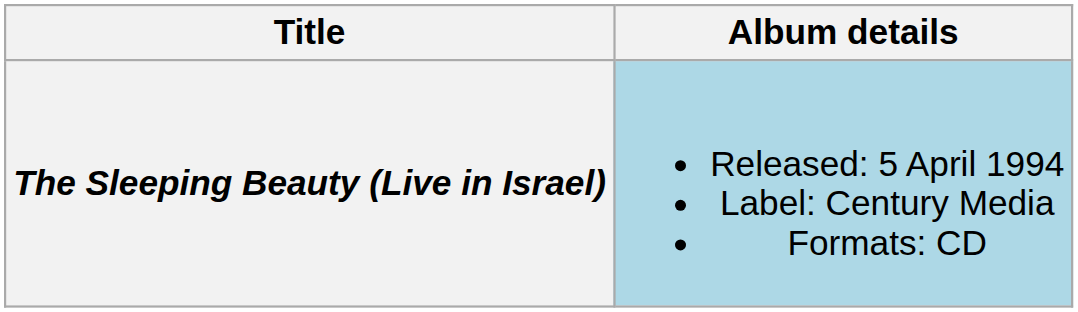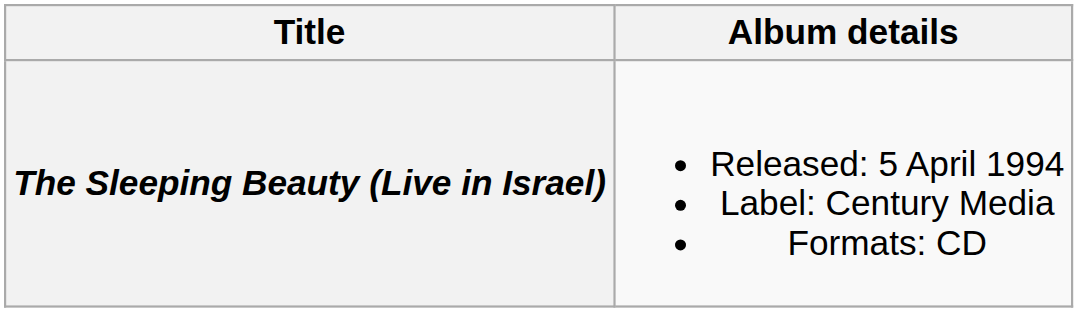(843, 203) lightblue background -> (843, 203) no background
